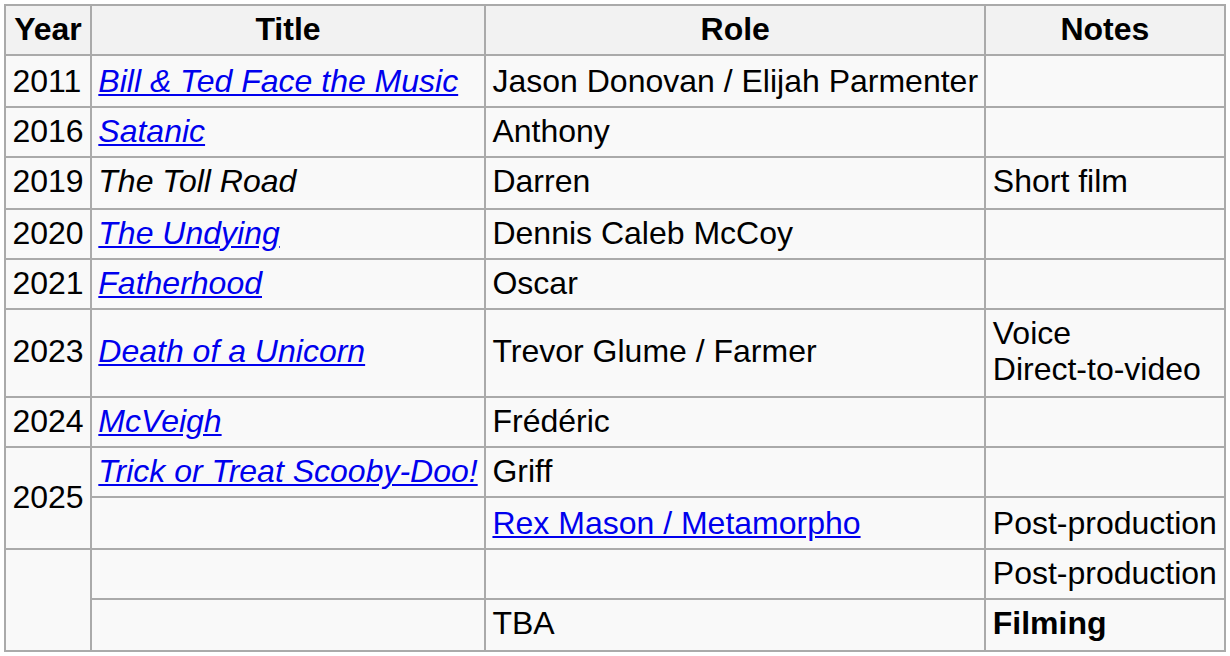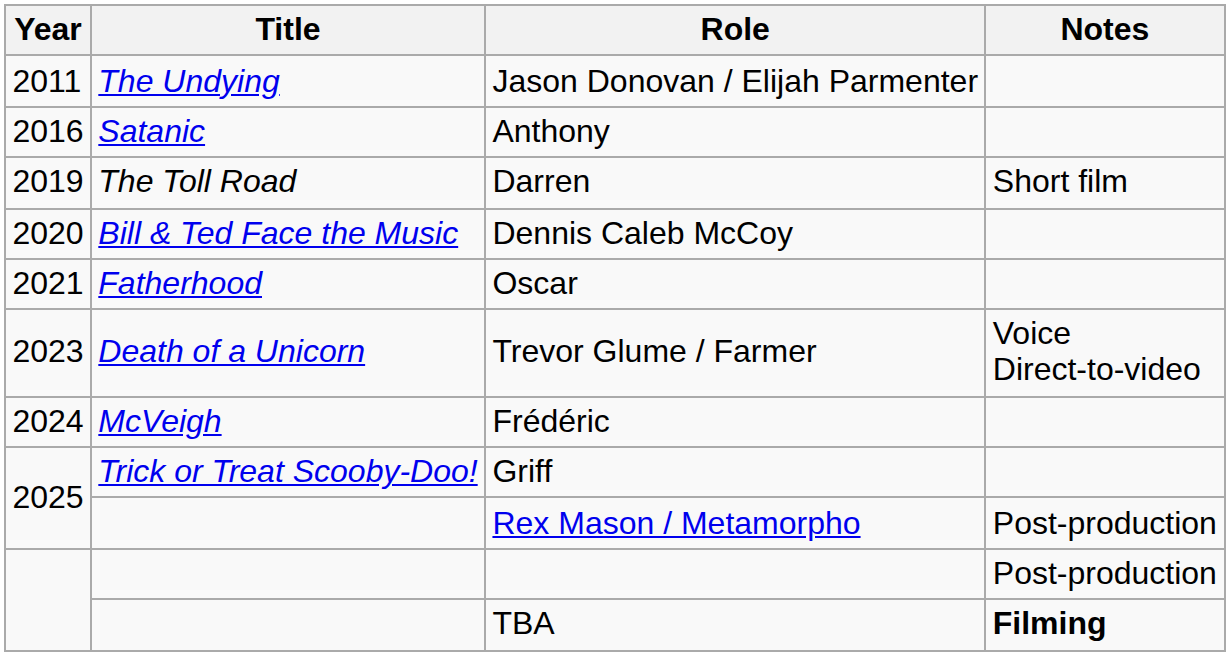(278, 80) Bill & Ted Face the Music -> (189, 80) The Undying
(189, 232) The Undying -> (278, 232) Bill & Ted Face the Music
